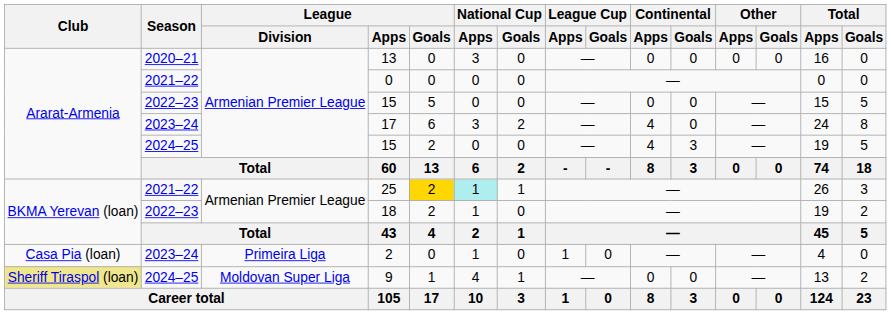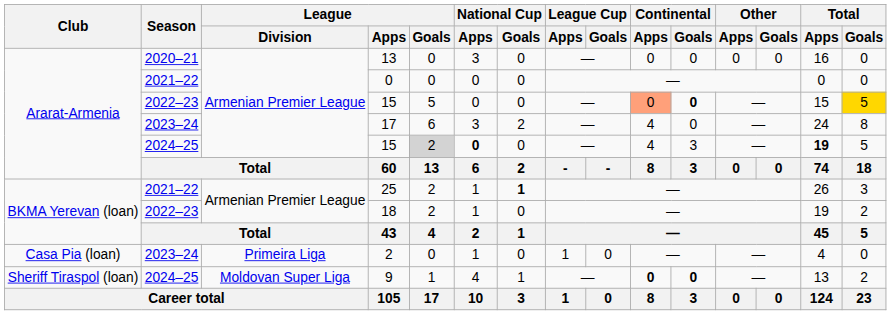(651, 102) no background -> (651, 102) lightsalmon background
(693, 102) normal -> (693, 102) bold
(864, 102) no background -> (864, 102) gold background
(432, 146) no background -> (432, 146) lightgrey background
(476, 146) normal -> (476, 146) bold
(821, 146) normal -> (821, 146) bold
(432, 189) gold background -> (432, 189) no background
(476, 189) paleturquoise background -> (476, 189) no background
(521, 189) normal -> (521, 189) bold
(73, 277) khaki background -> (73, 277) no background
(651, 277) normal -> (651, 277) bold
(693, 277) normal -> (693, 277) bold
